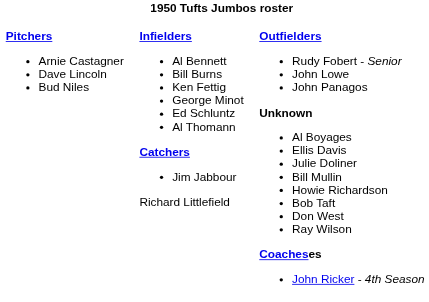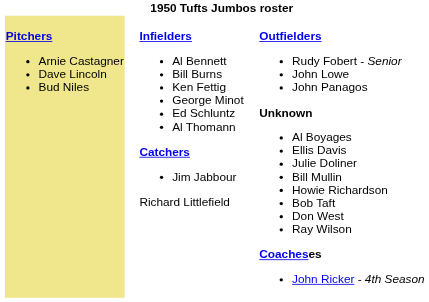(65, 62) no background -> (65, 62) khaki background
